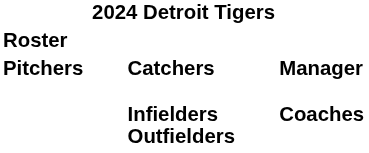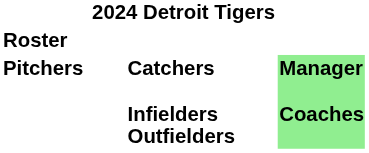(322, 90) no background -> (322, 90) lightgreen background
